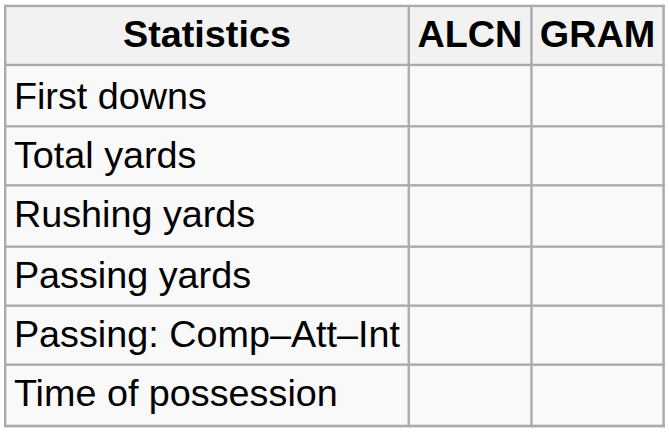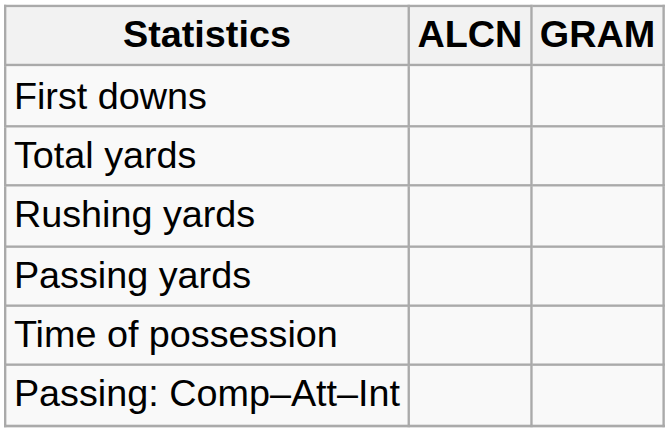rows swapped: (207, 334) <-> (176, 394)
